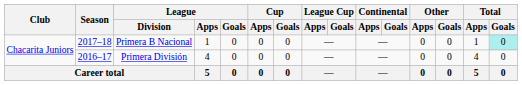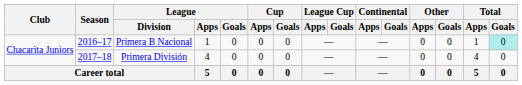(95, 42) 2017–18 -> (95, 42) 2016–17
(95, 57) 2016–17 -> (95, 57) 2017–18
